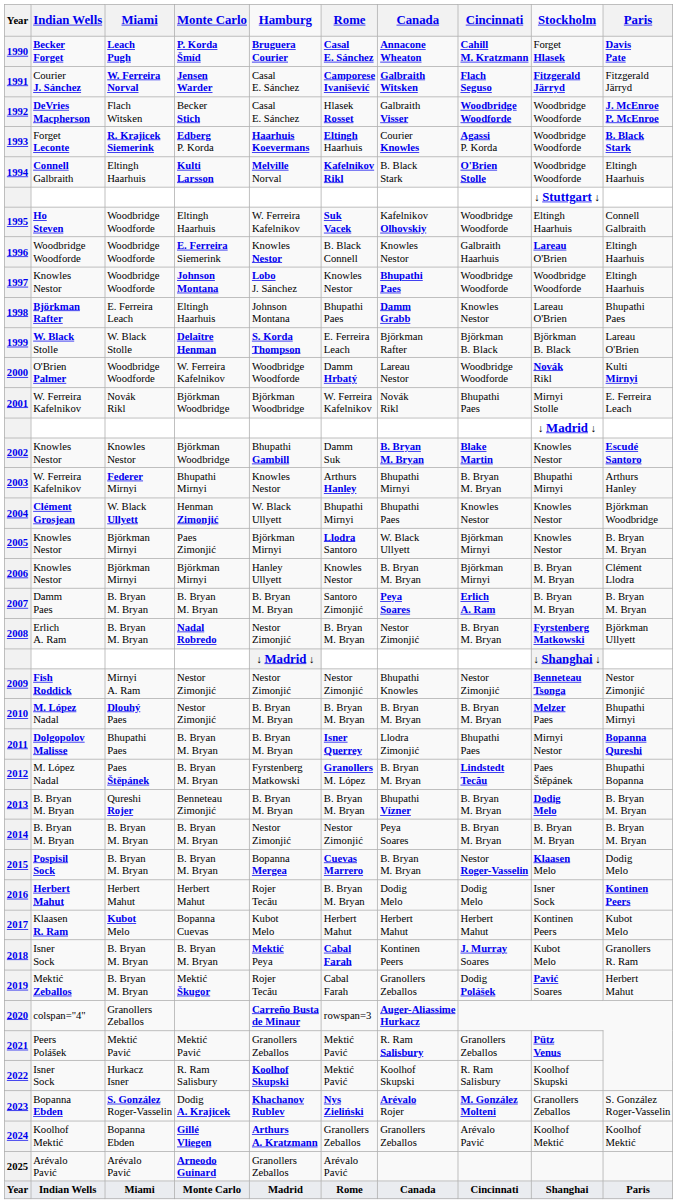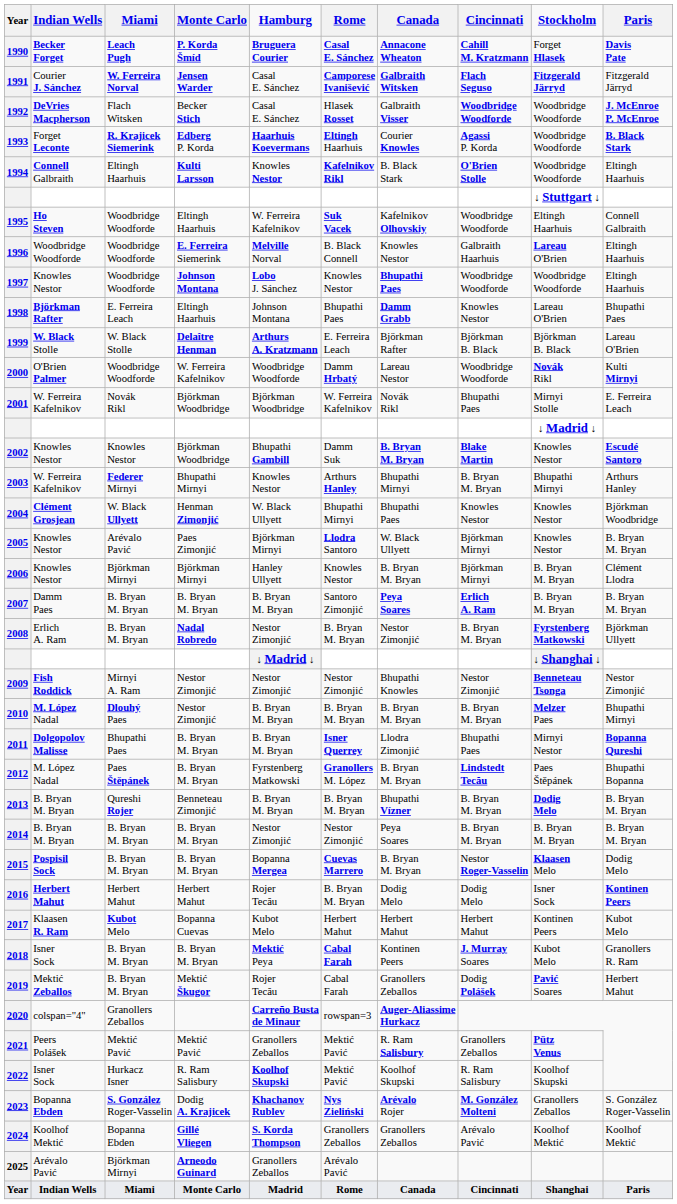(270, 172) Melville Norval -> (271, 172) Knowles Nestor
(271, 252) Knowles Nestor -> (270, 252) Melville Norval
(276, 343) S. Korda Thompson -> (285, 343) Arthurs A. Kratzmann
(128, 543) Björkman Mirnyi -> (124, 543) Arévalo Pavić
(285, 1136) Arthurs A. Kratzmann -> (276, 1136) S. Korda Thompson
(124, 1166) Arévalo Pavić -> (128, 1166) Björkman Mirnyi
